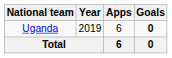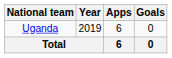(151, 28) bold -> (151, 28) normal
